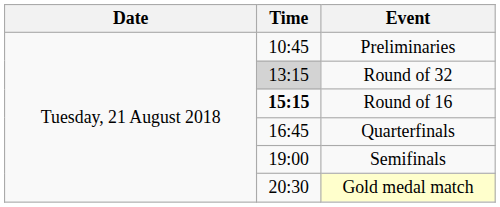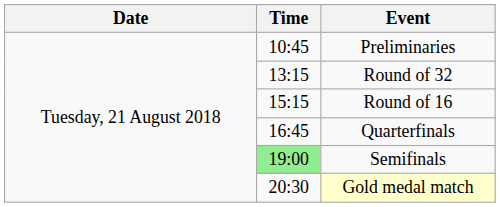(289, 74) lightgrey background -> (289, 74) no background
(289, 103) bold -> (289, 103) normal
(289, 159) no background -> (289, 159) lightgreen background
